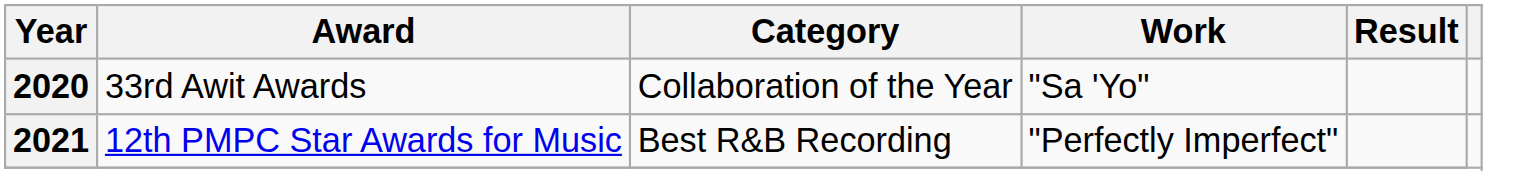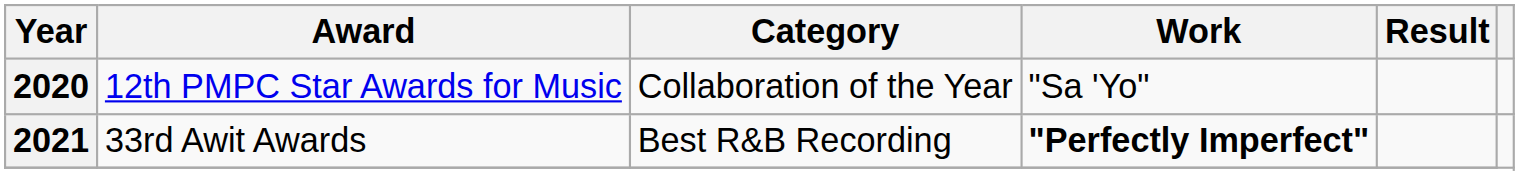(236, 85) 33rd Awit Awards -> (363, 85) 12th PMPC Star Awards for Music
(363, 140) 12th PMPC Star Awards for Music -> (236, 140) 33rd Awit Awards
(1183, 140) normal -> (1199, 140) bold
